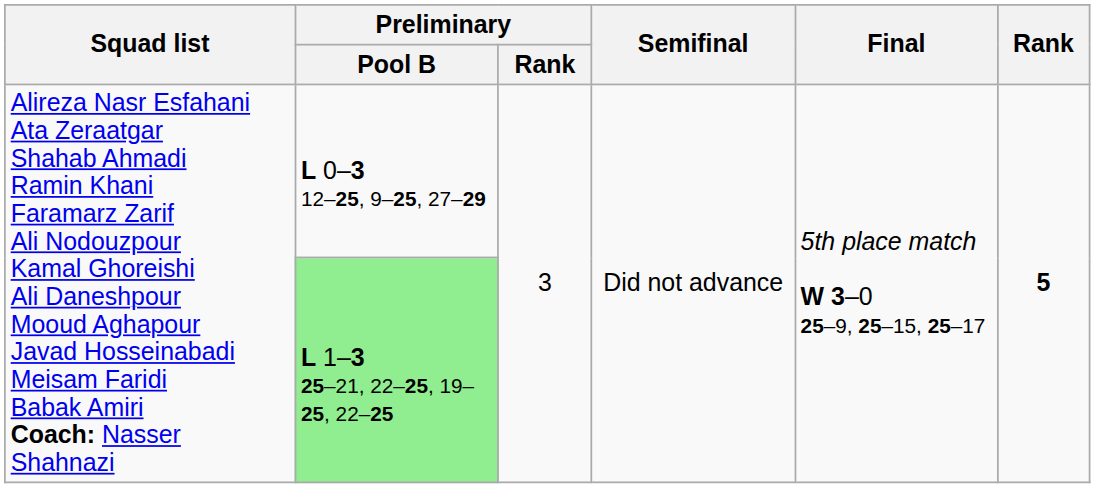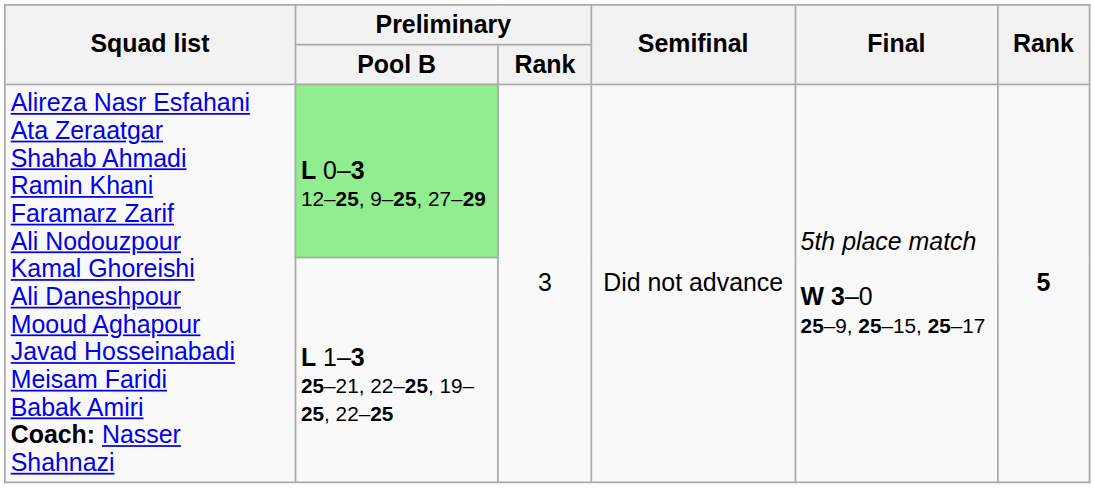(393, 185) no background -> (393, 185) lightgreen background
(388, 384) lightgreen background -> (388, 384) no background
